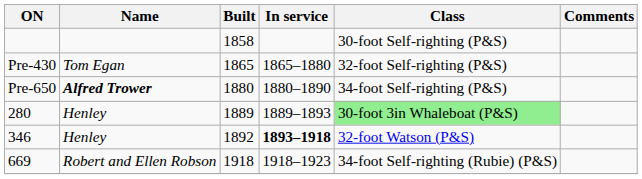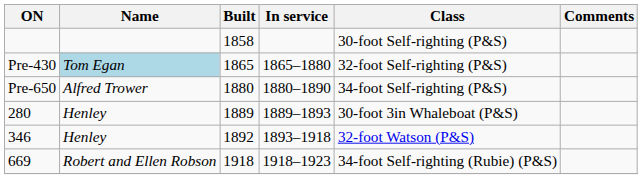(94, 64) no background -> (94, 64) lightblue background
(107, 88) bold -> (105, 88) normal
(428, 112) lightgreen background -> (428, 112) no background
(297, 137) bold -> (297, 137) normal
